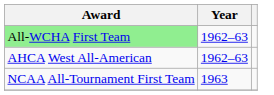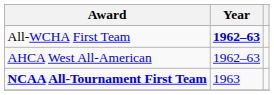(69, 36) lightgreen background -> (69, 36) no background
(224, 36) normal -> (236, 36) bold
(101, 79) normal -> (107, 79) bold
